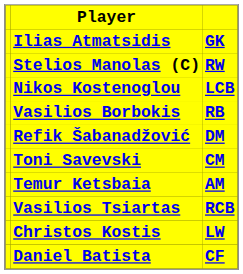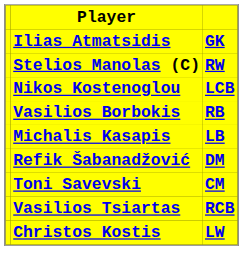+ row: (92, 137)
- row: (82, 185)
- row: (82, 257)
